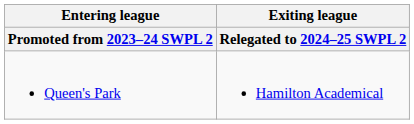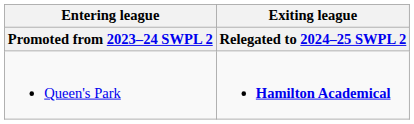(313, 93) normal -> (313, 93) bold
